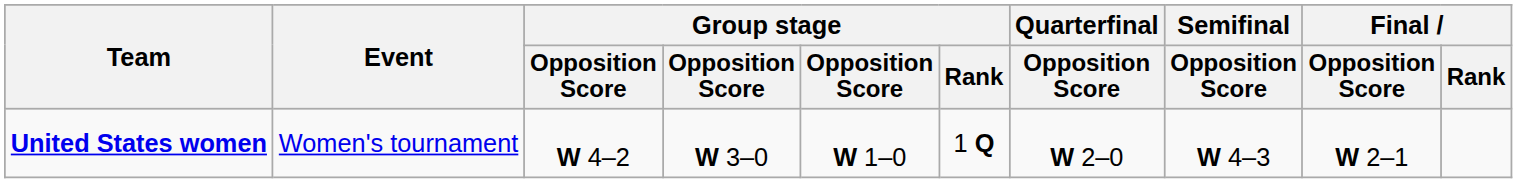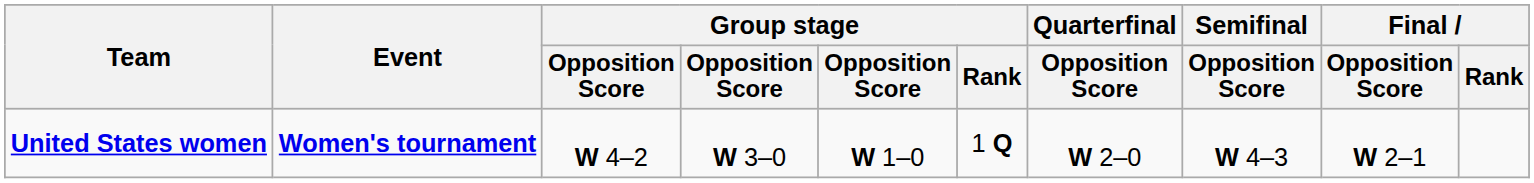(399, 144) normal -> (408, 144) bold
